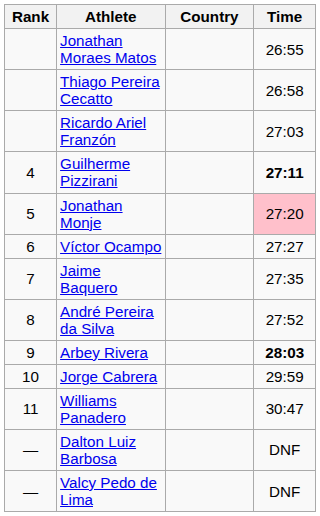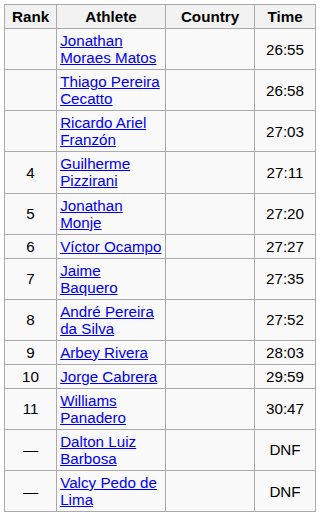(285, 172) bold -> (285, 172) normal
(285, 214) pink background -> (285, 214) no background
(285, 352) bold -> (285, 352) normal
